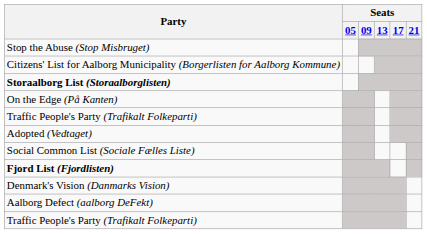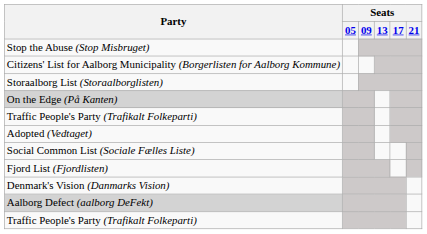(89, 82) bold -> (85, 82) normal
(62, 99) no background -> (62, 99) lightgrey background
(60, 168) bold -> (57, 168) normal
(80, 202) no background -> (80, 202) lightgrey background
